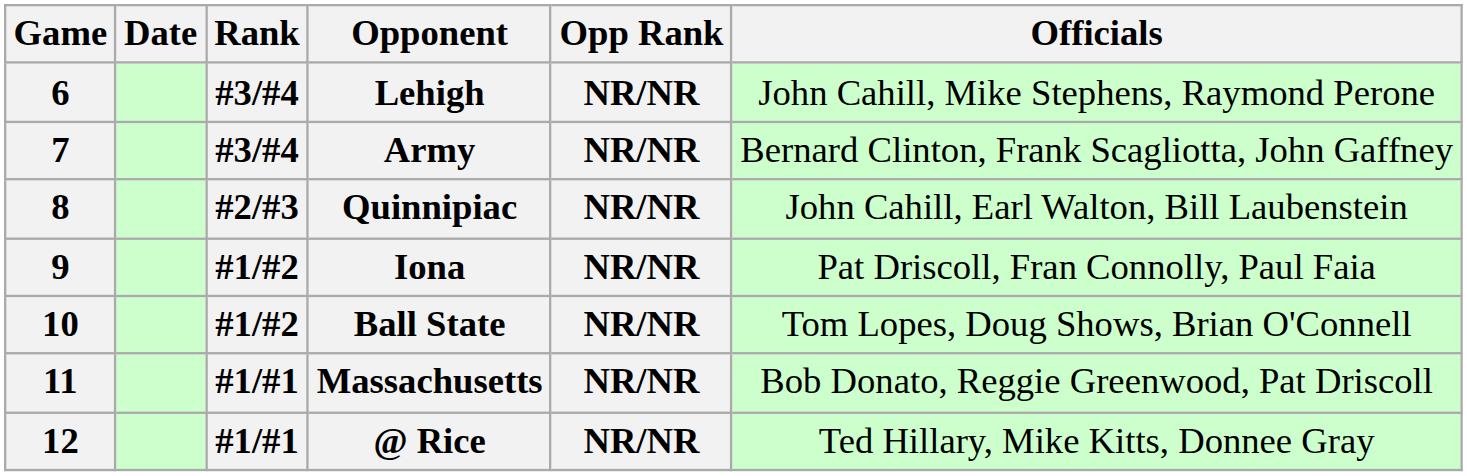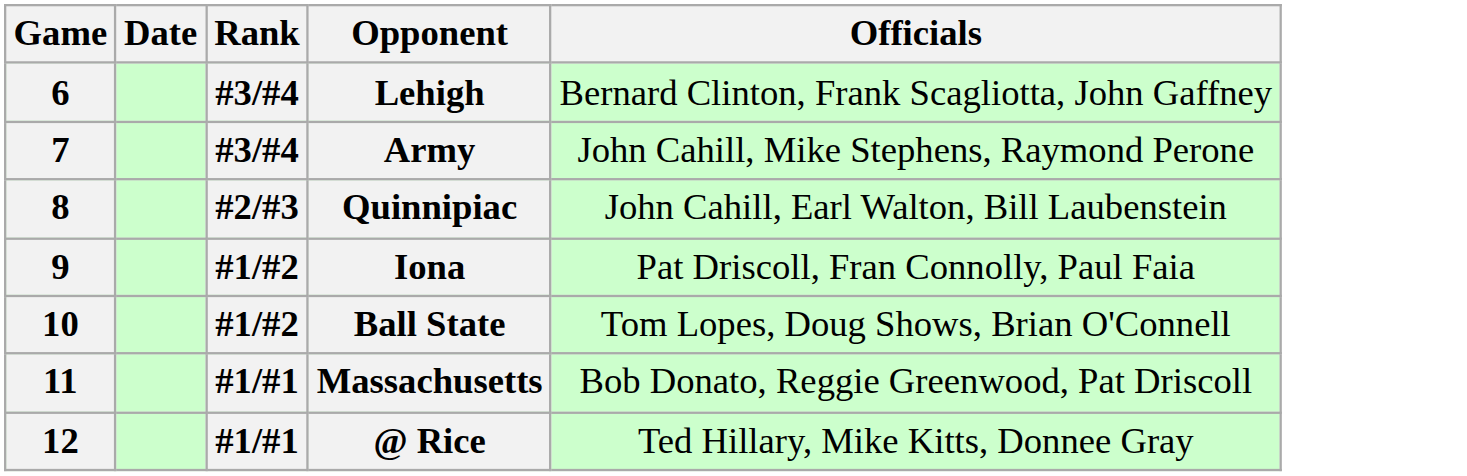- column: (641, 33)
(1097, 91) John Cahill, Mike Stephens, Raymond Perone -> (916, 91) Bernard Clinton, Frank Scagliotta, John Gaffney
(1097, 149) Bernard Clinton, Frank Scagliotta, John Gaffney -> (916, 149) John Cahill, Mike Stephens, Raymond Perone
